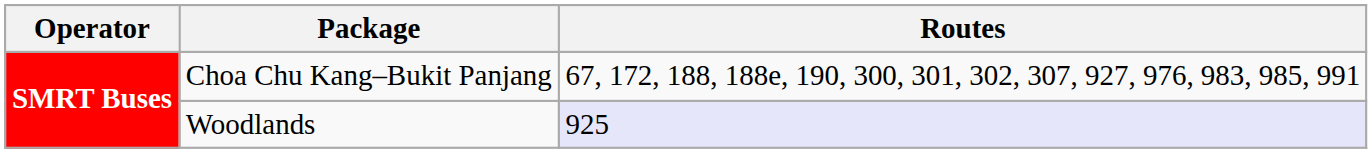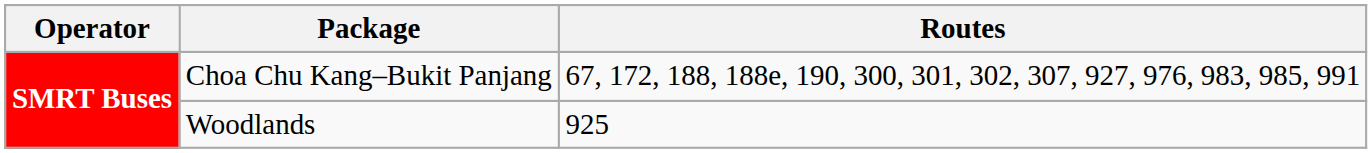(587, 123) lavender background -> (587, 123) no background
